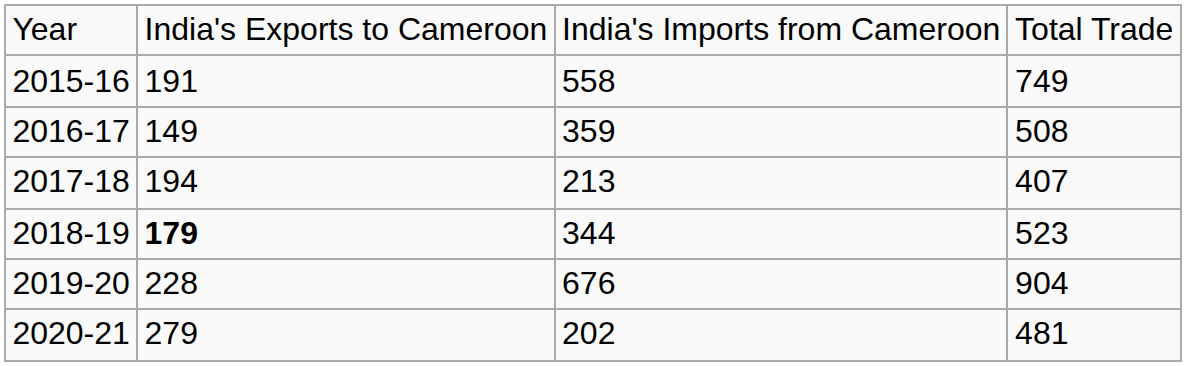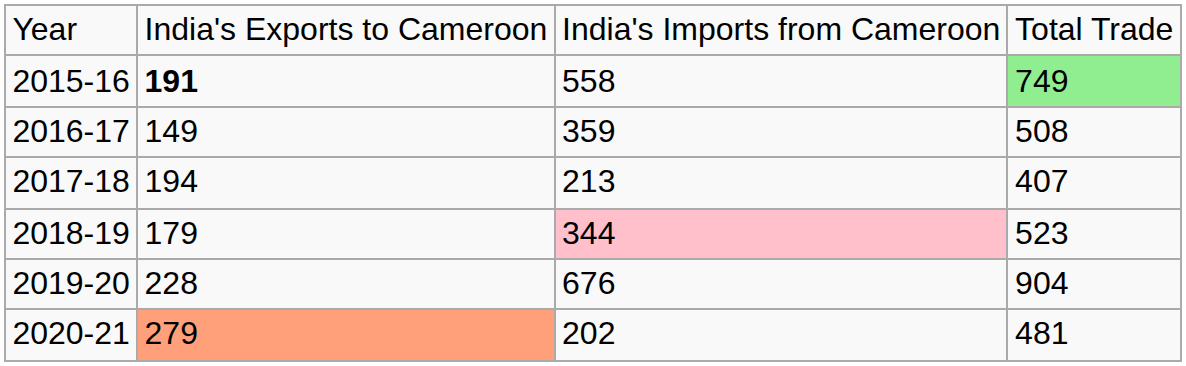(171, 80) normal -> (171, 80) bold
(1042, 80) no background -> (1042, 80) lightgreen background
(171, 232) bold -> (171, 232) normal
(589, 232) no background -> (589, 232) pink background
(171, 334) no background -> (171, 334) lightsalmon background
